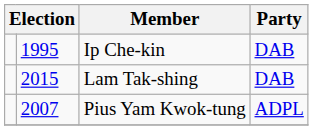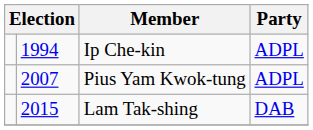(40, 49) 1995 -> (40, 49) 1994
(274, 49) DAB -> (279, 49) ADPL
rows swapped: (165, 109) <-> (141, 79)
